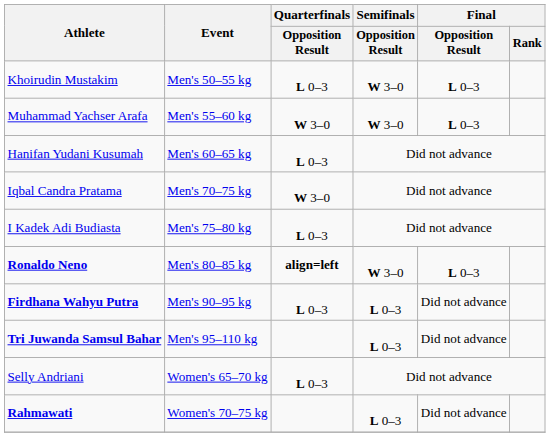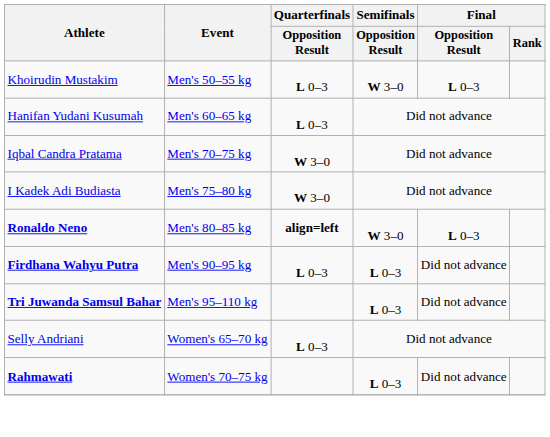- row: (78, 117)
(312, 236) L 0–3 -> (312, 199) W 3–0
